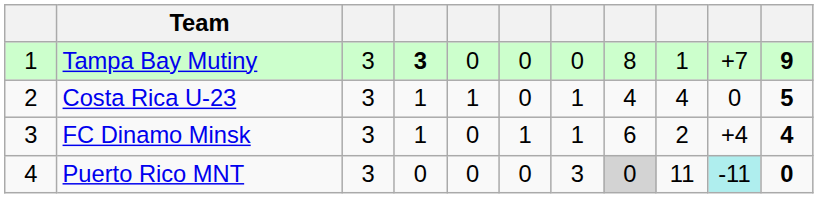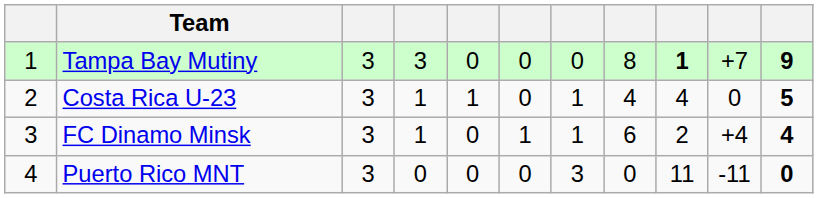(420, 60) bold -> (420, 60) normal
(682, 60) normal -> (682, 60) bold
(630, 173) lightgrey background -> (630, 173) no background
(734, 173) paleturquoise background -> (734, 173) no background
